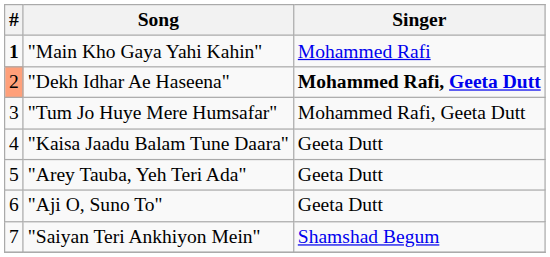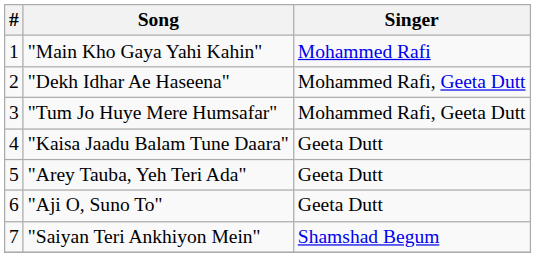(14, 50) bold -> (14, 50) normal
(14, 81) lightsalmon background -> (14, 81) no background
(419, 81) bold -> (412, 81) normal
